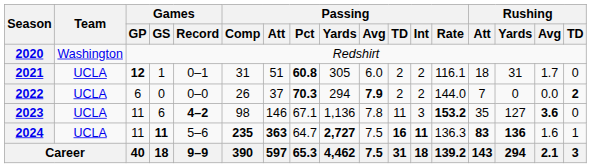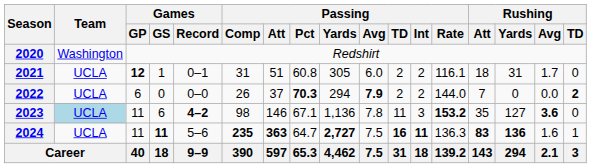(305, 73) bold -> (305, 73) normal
(90, 113) no background -> (90, 113) lightblue background
